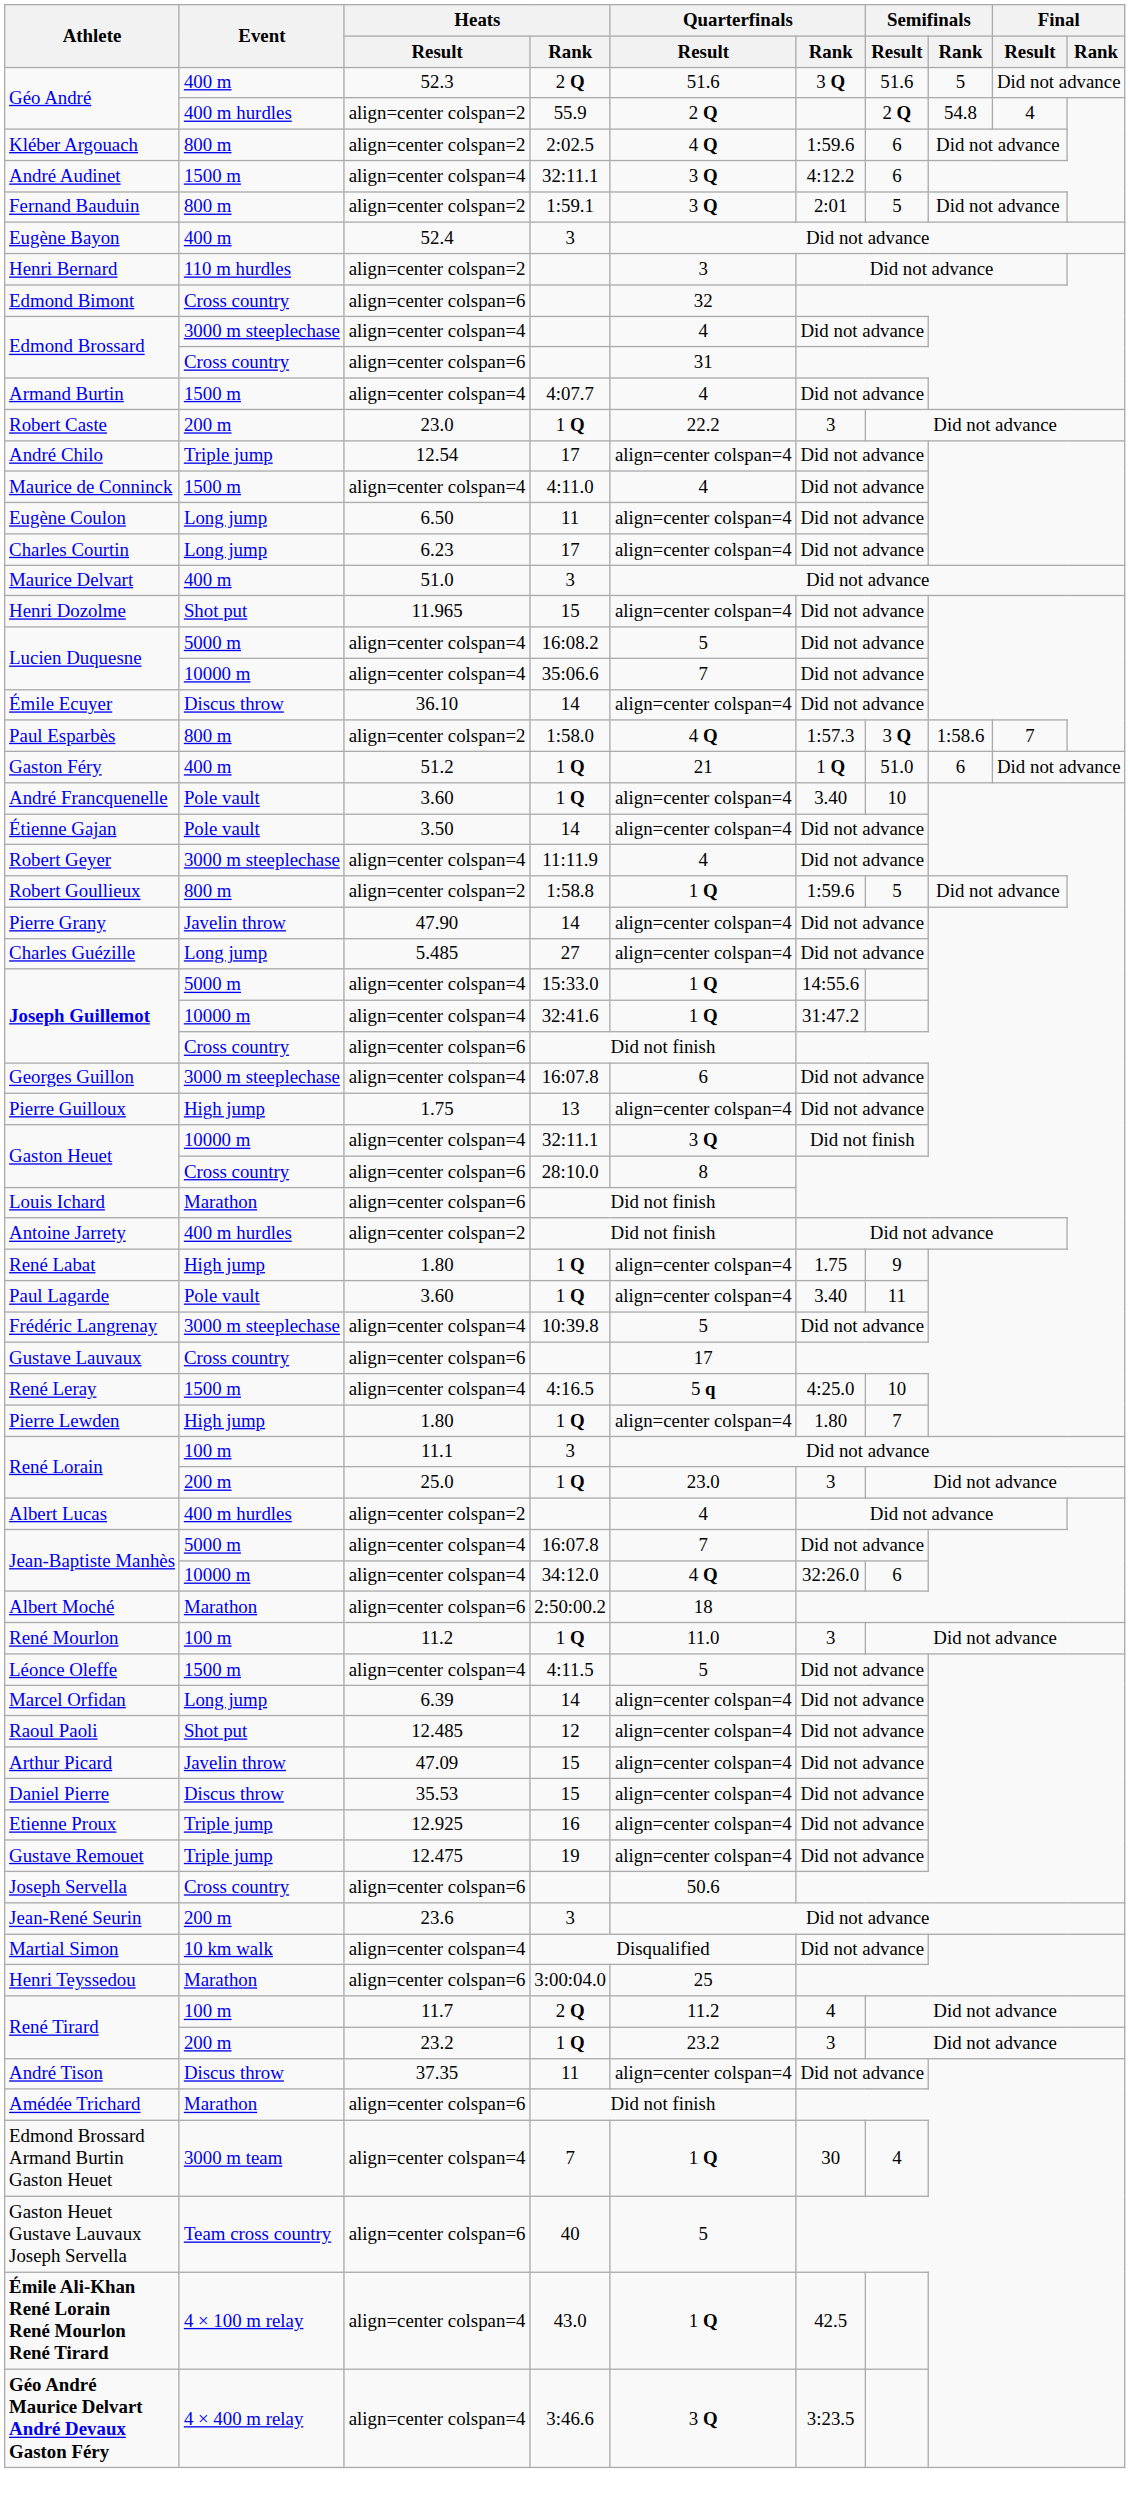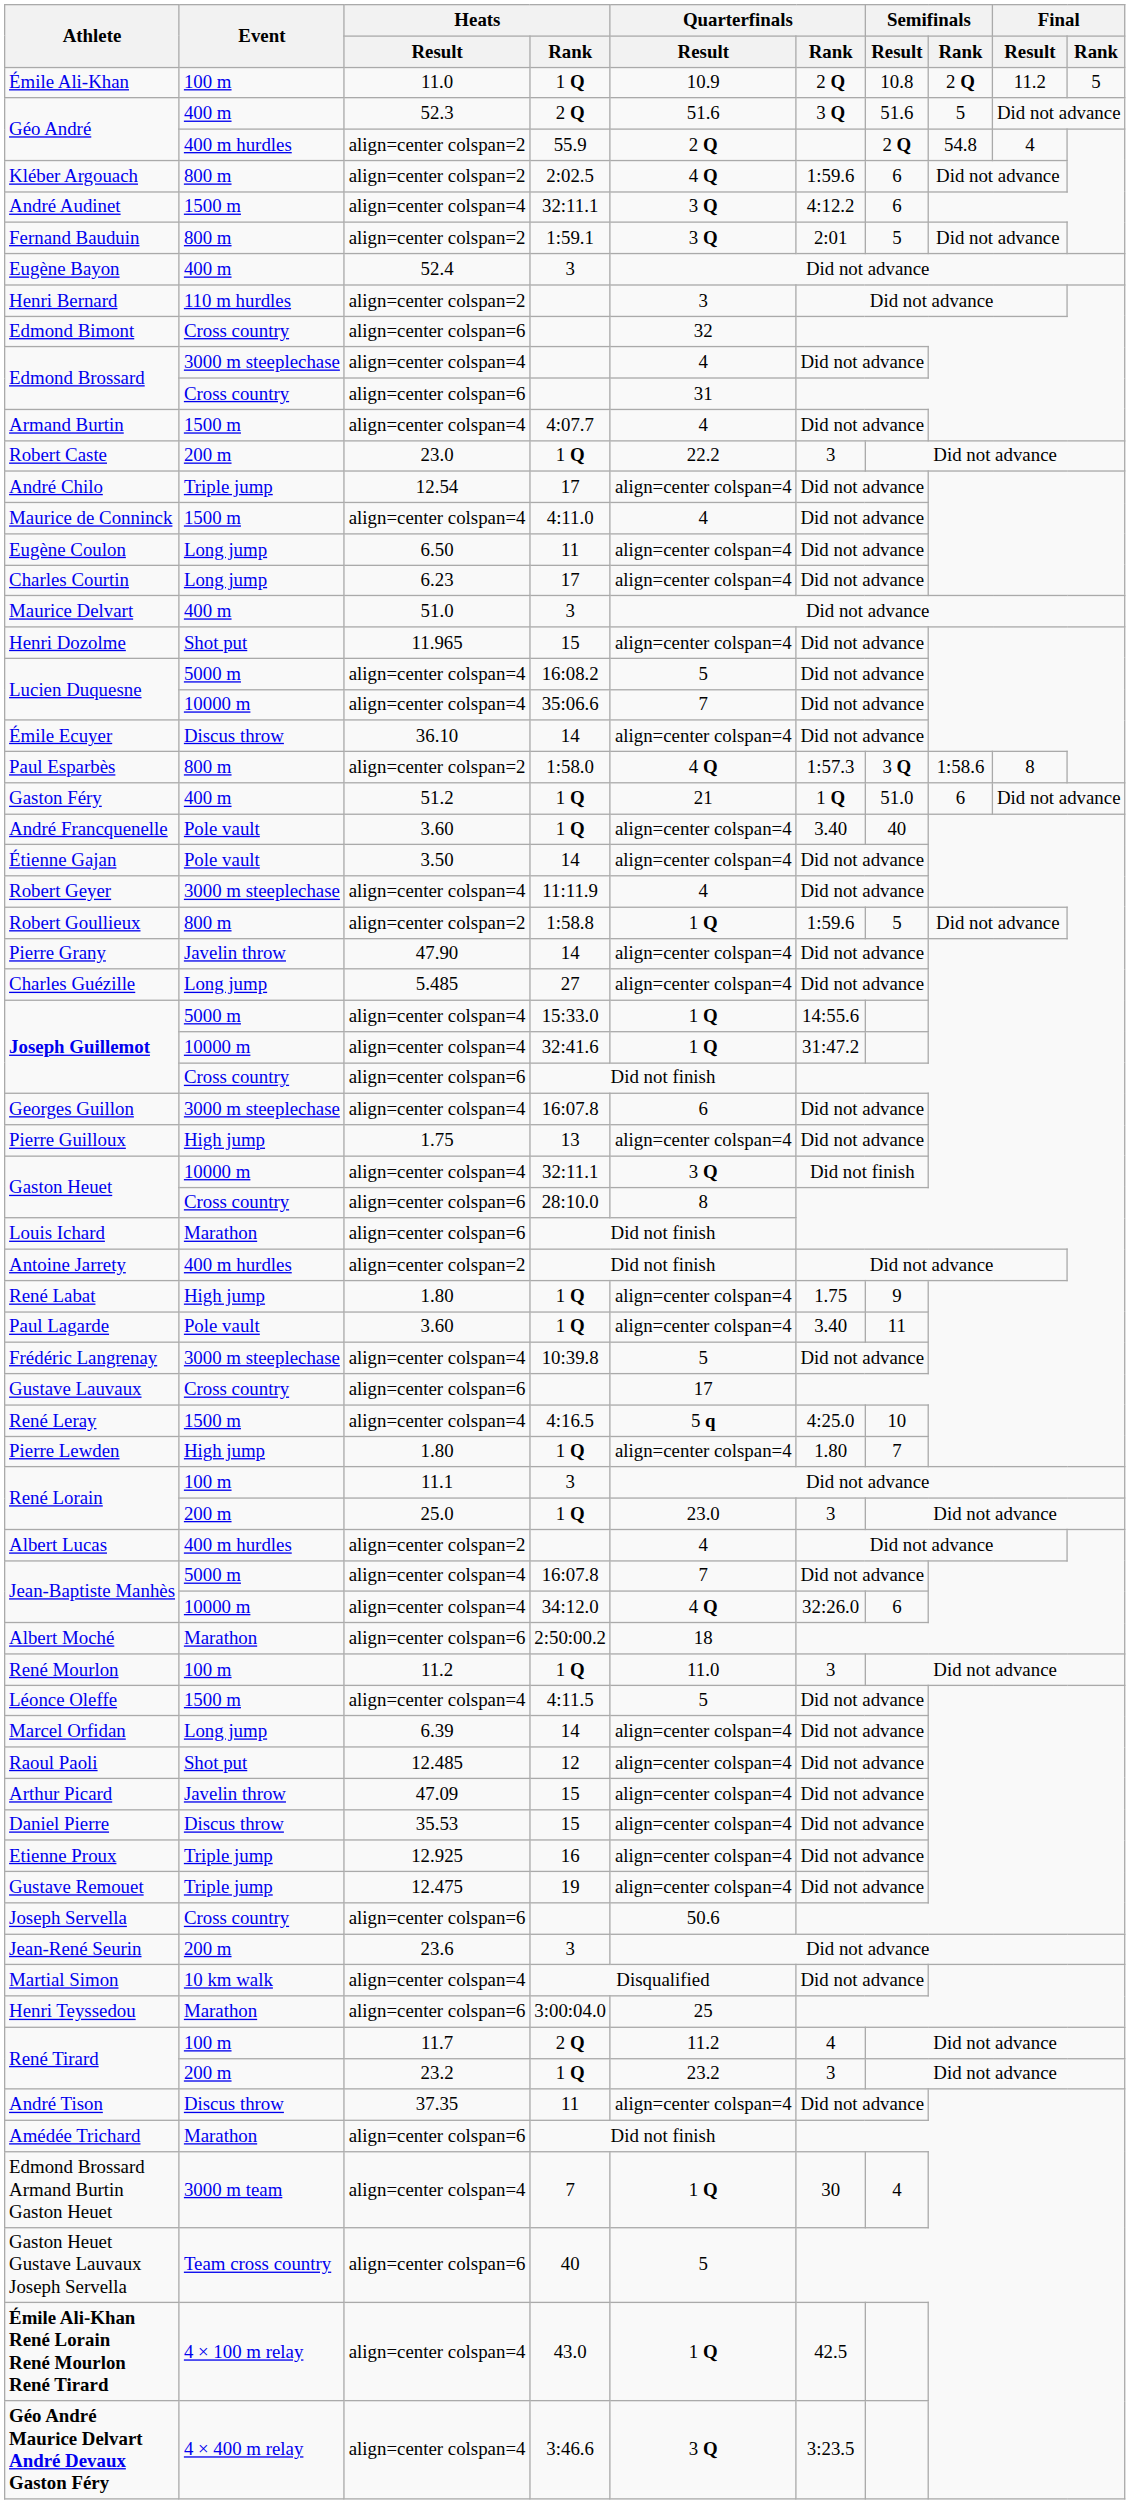+ row: (69, 82)
(1030, 736) 7 -> (1030, 767) 8
(897, 798) 10 -> (897, 829) 40
